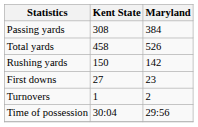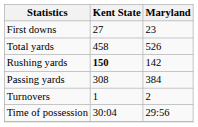rows swapped: (32, 79) <-> (36, 29)
(101, 63) normal -> (101, 63) bold
